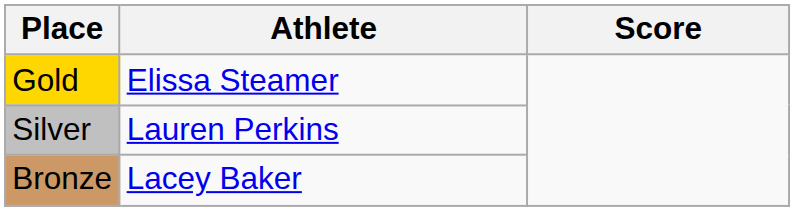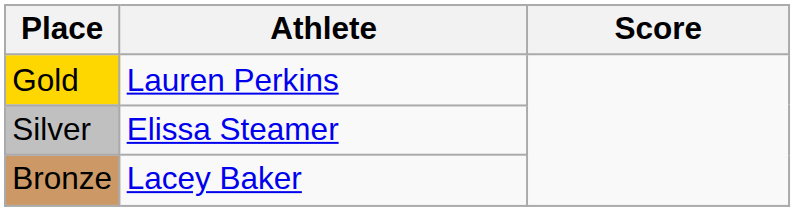(233, 79) Elissa Steamer -> (233, 79) Lauren Perkins
(233, 129) Lauren Perkins -> (233, 129) Elissa Steamer
